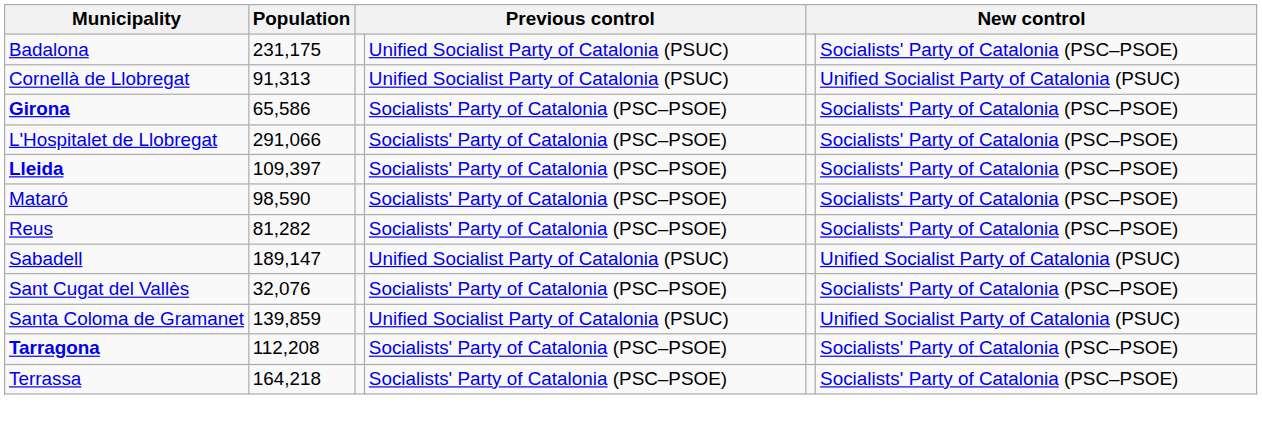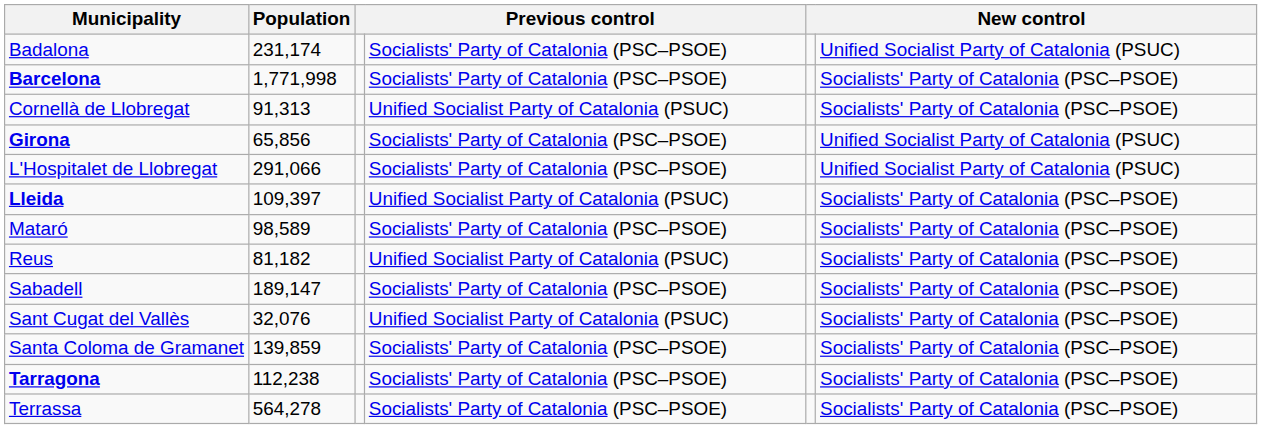(287, 49) 231,175 -> (287, 49) 231,174
(549, 49) Unified Socialist Party of Catalonia (PSUC) -> (548, 49) Socialists' Party of Catalonia (PSC–PSOE)
(999, 49) Socialists' Party of Catalonia (PSC–PSOE) -> (1000, 49) Unified Socialist Party of Catalonia (PSUC)
+ row: (55, 79)
(1000, 79) Unified Socialist Party of Catalonia (PSUC) -> (999, 109) Socialists' Party of Catalonia (PSC–PSOE)
(282, 109) 65,586 -> (282, 139) 65,856
(999, 109) Socialists' Party of Catalonia (PSC–PSOE) -> (1000, 139) Unified Socialist Party of Catalonia (PSUC)
(999, 139) Socialists' Party of Catalonia (PSC–PSOE) -> (1000, 169) Unified Socialist Party of Catalonia (PSUC)
(548, 169) Socialists' Party of Catalonia (PSC–PSOE) -> (549, 199) Unified Socialist Party of Catalonia (PSUC)
(282, 199) 98,590 -> (282, 229) 98,589
(282, 229) 81,282 -> (282, 259) 81,182
(548, 229) Socialists' Party of Catalonia (PSC–PSOE) -> (549, 259) Unified Socialist Party of Catalonia (PSUC)
(549, 259) Unified Socialist Party of Catalonia (PSUC) -> (548, 288) Socialists' Party of Catalonia (PSC–PSOE)
(1000, 259) Unified Socialist Party of Catalonia (PSUC) -> (999, 288) Socialists' Party of Catalonia (PSC–PSOE)
(548, 288) Socialists' Party of Catalonia (PSC–PSOE) -> (549, 318) Unified Socialist Party of Catalonia (PSUC)
(549, 318) Unified Socialist Party of Catalonia (PSUC) -> (548, 348) Socialists' Party of Catalonia (PSC–PSOE)
(1000, 318) Unified Socialist Party of Catalonia (PSUC) -> (999, 348) Socialists' Party of Catalonia (PSC–PSOE)
(286, 348) 112,208 -> (286, 378) 112,238
(287, 378) 164,218 -> (287, 408) 564,278
